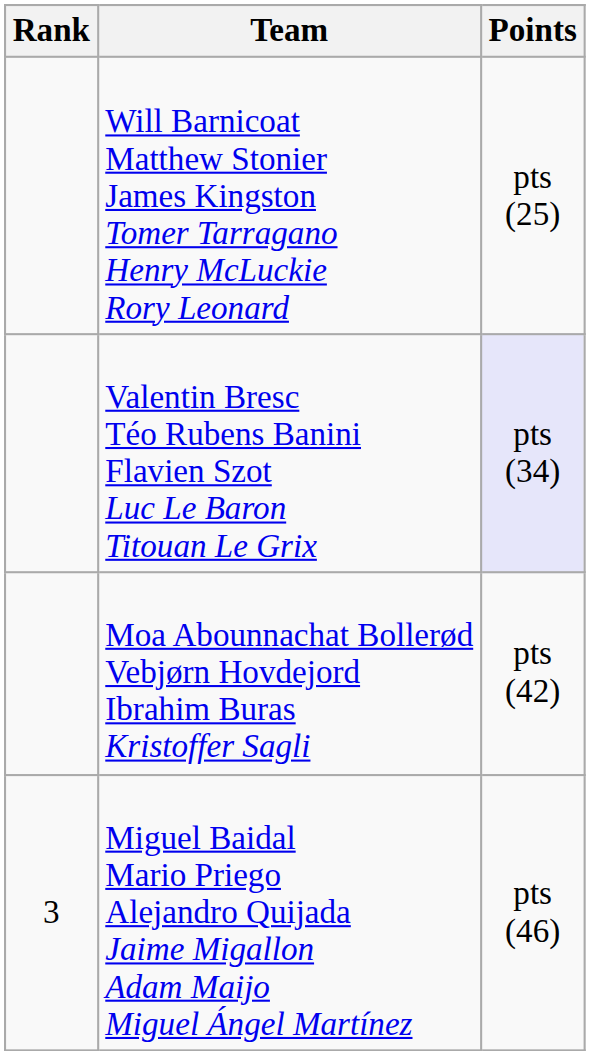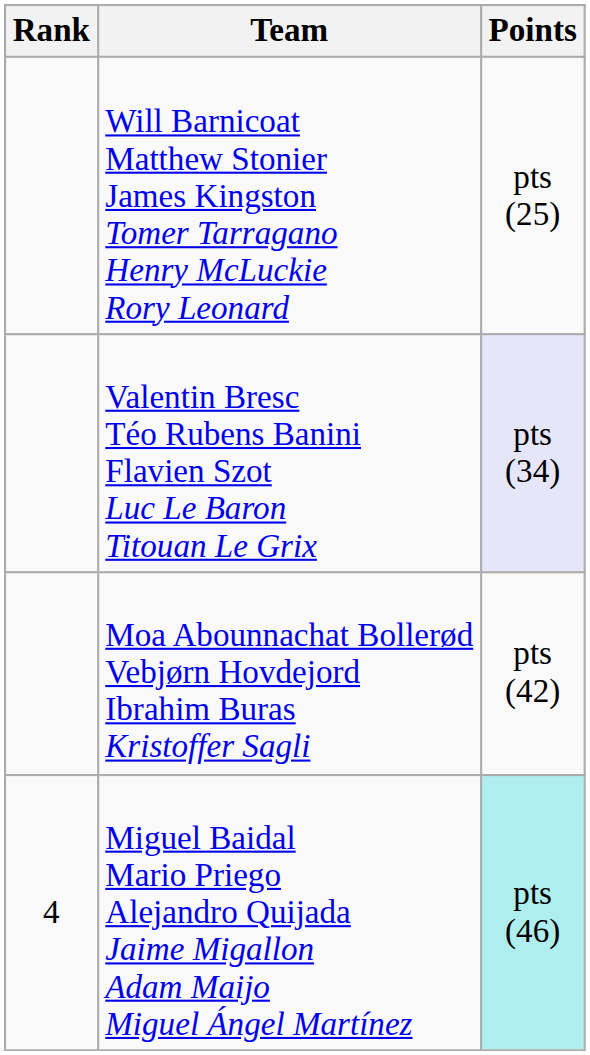(51, 911) 3 -> (51, 911) 4
(533, 911) no background -> (533, 911) paleturquoise background
